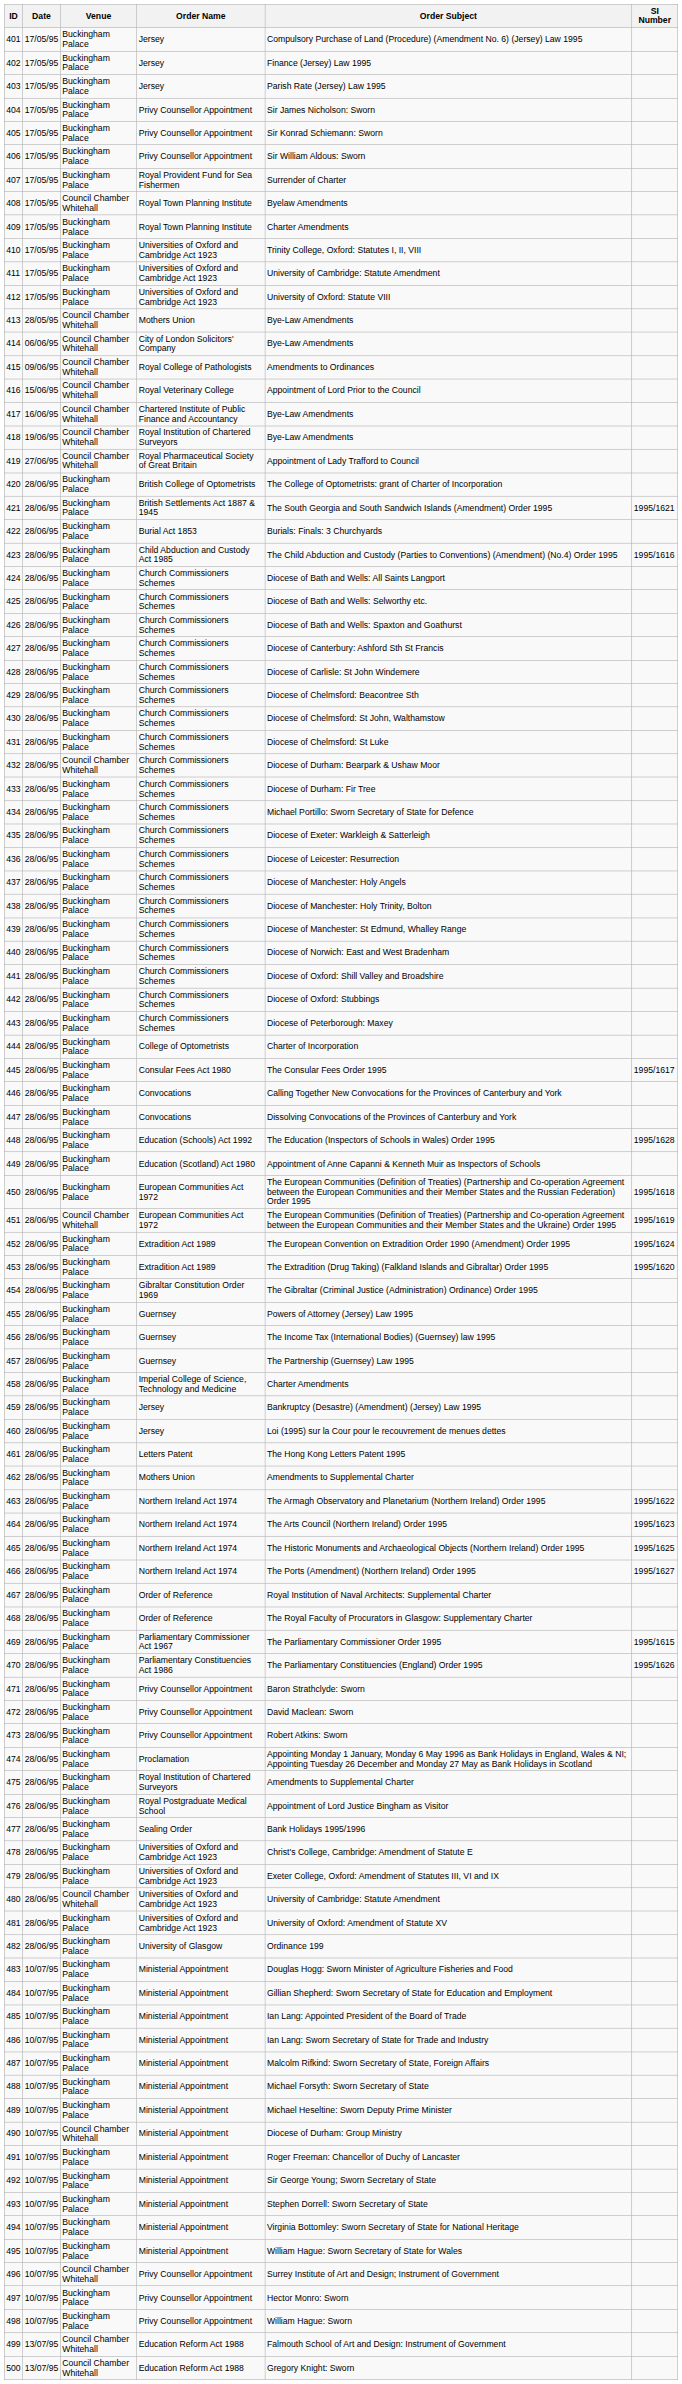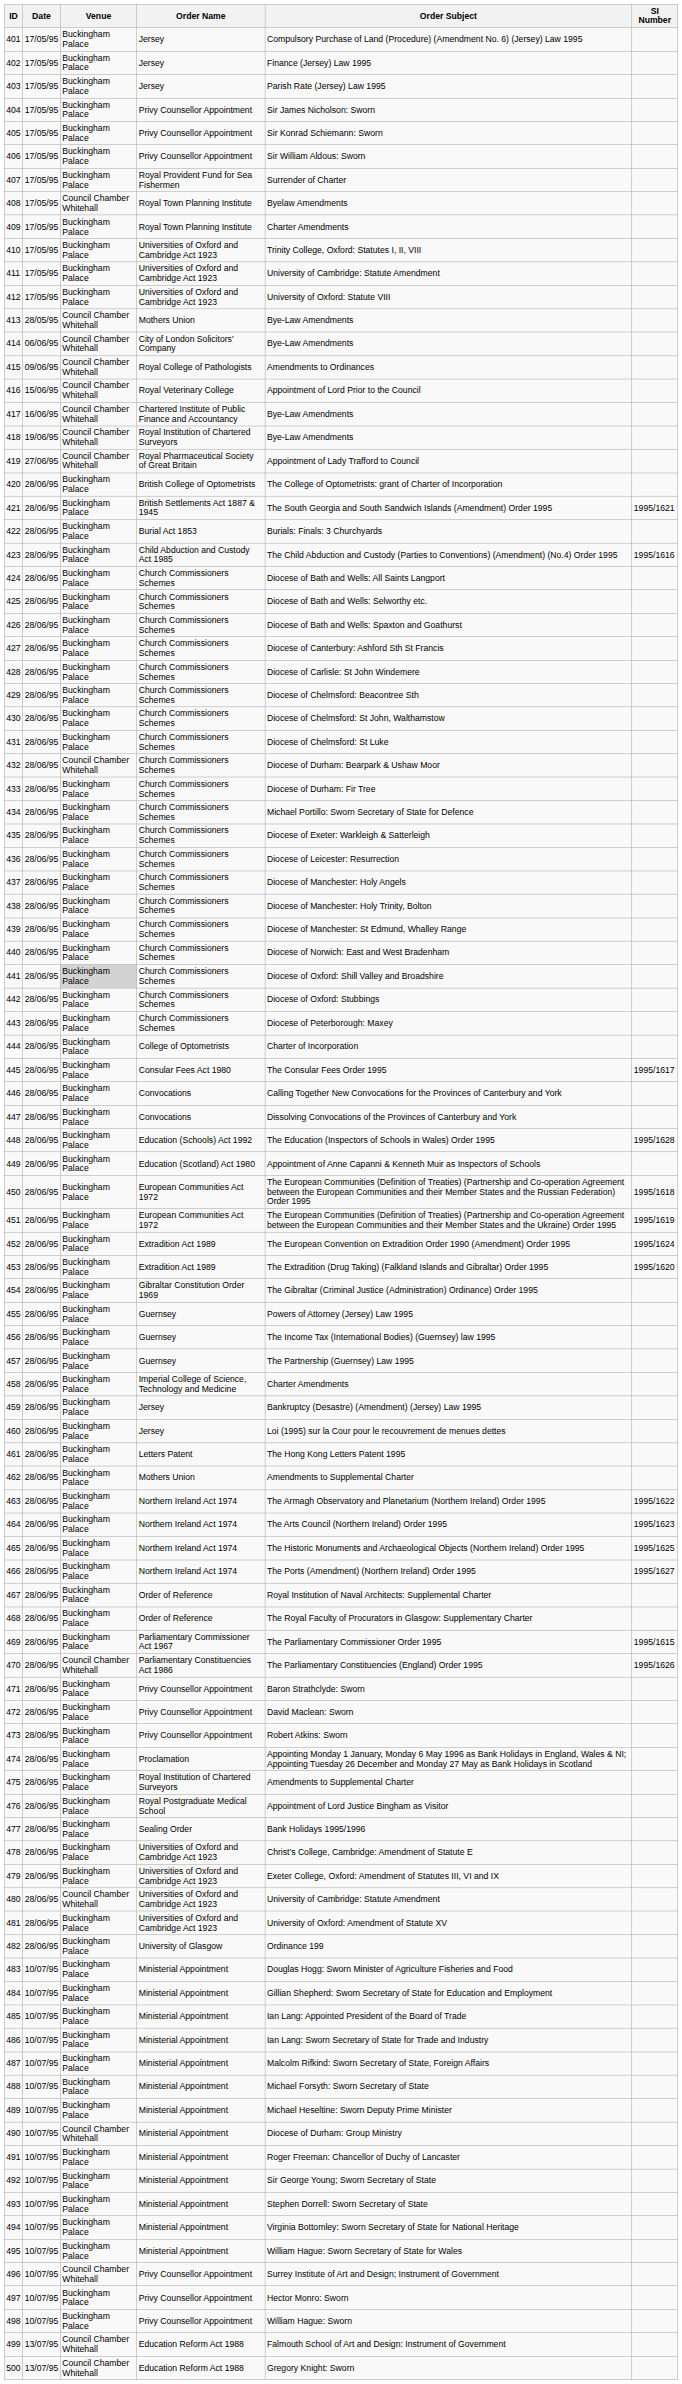(86, 976) no background -> (86, 976) lightgrey background
(96, 1220) Council Chamber Whitehall -> (86, 1220) Buckingham Palace
(86, 1665) Buckingham Palace -> (96, 1665) Council Chamber Whitehall
